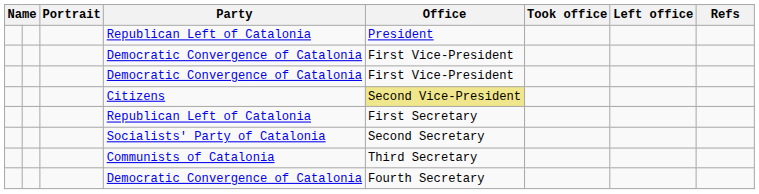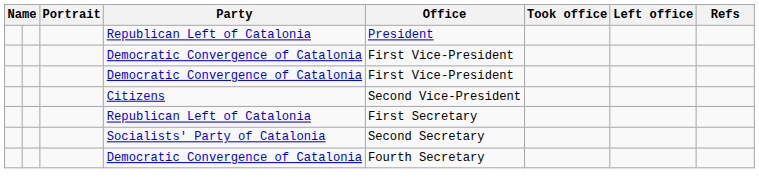(445, 96) khaki background -> (445, 96) no background
- row: (13, 158)
